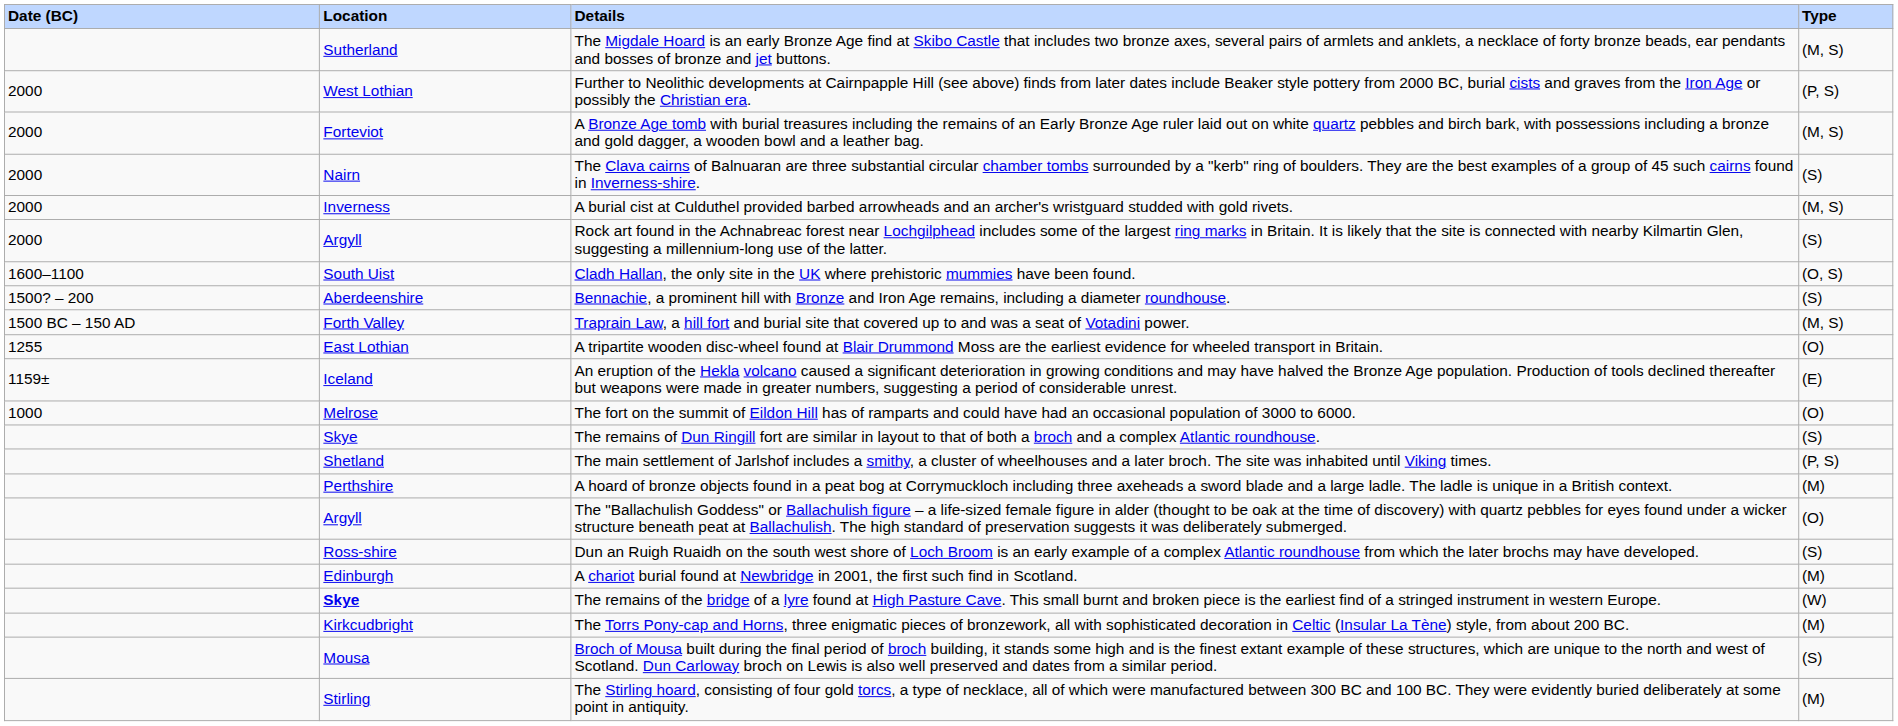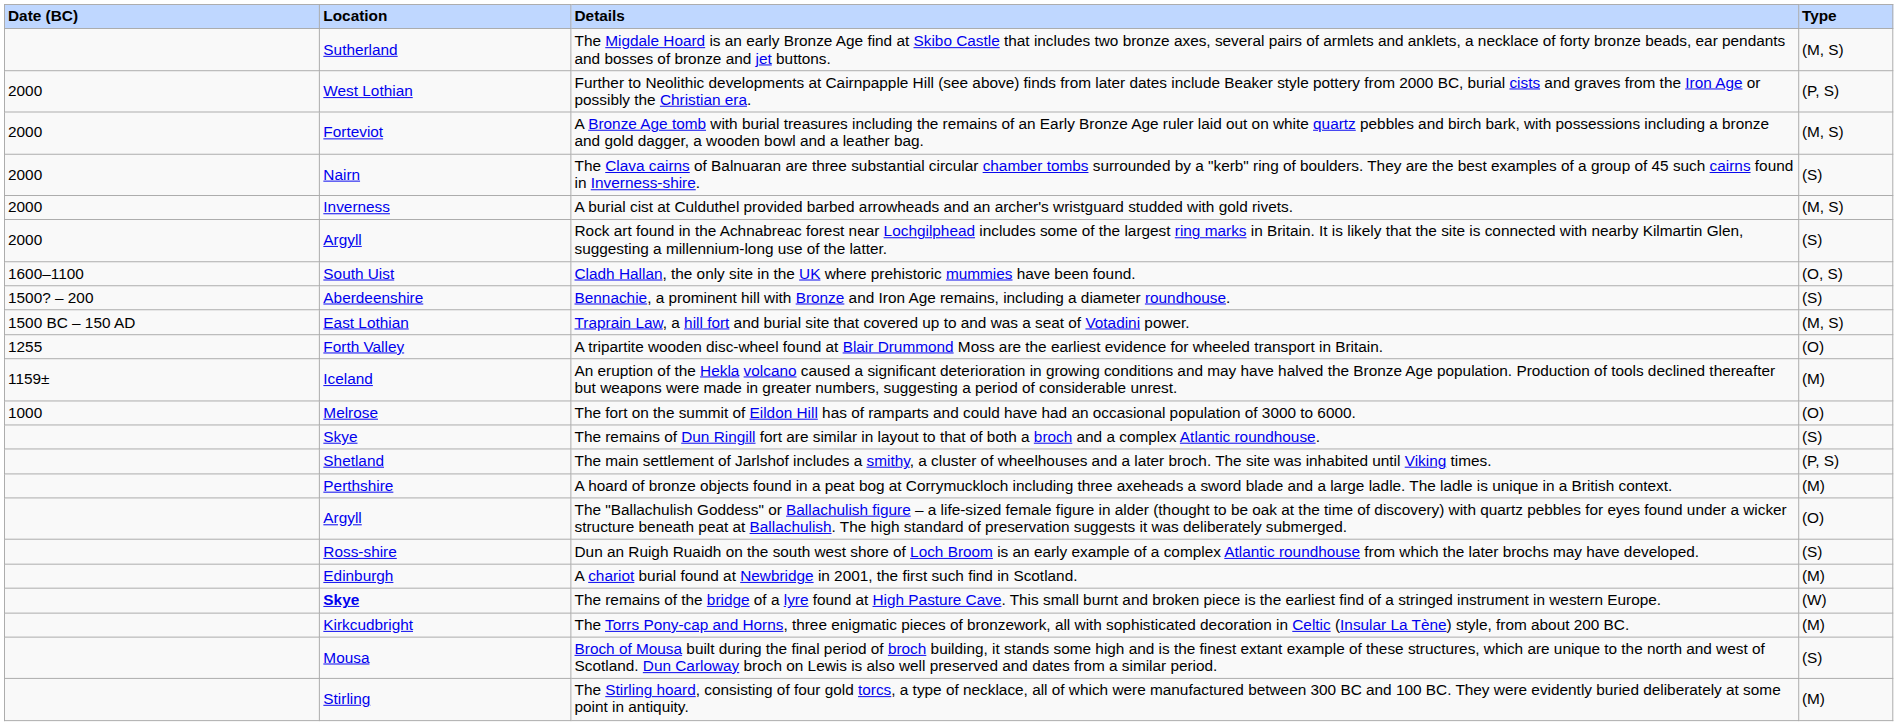(364, 322) Forth Valley -> (366, 322) East Lothian
(366, 346) East Lothian -> (364, 346) Forth Valley
(1812, 379) (E) -> (1813, 379) (M)
